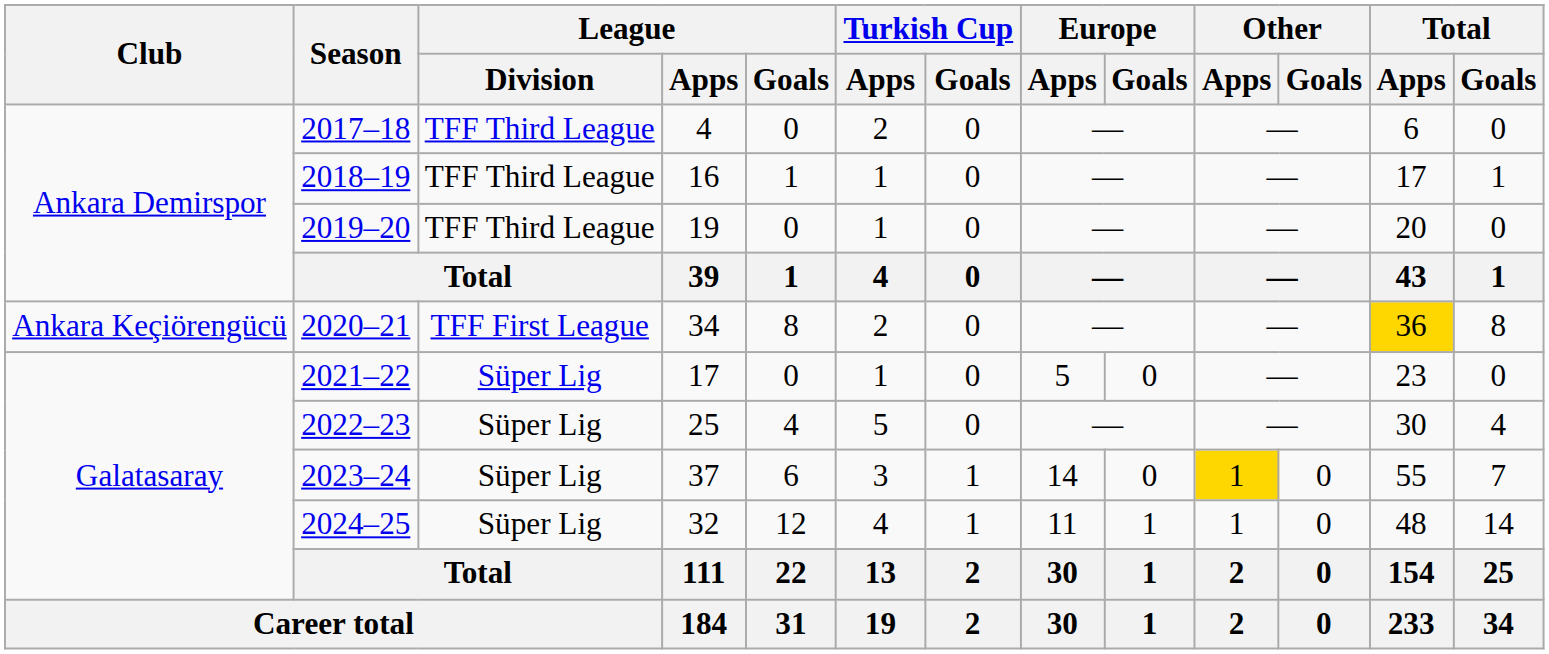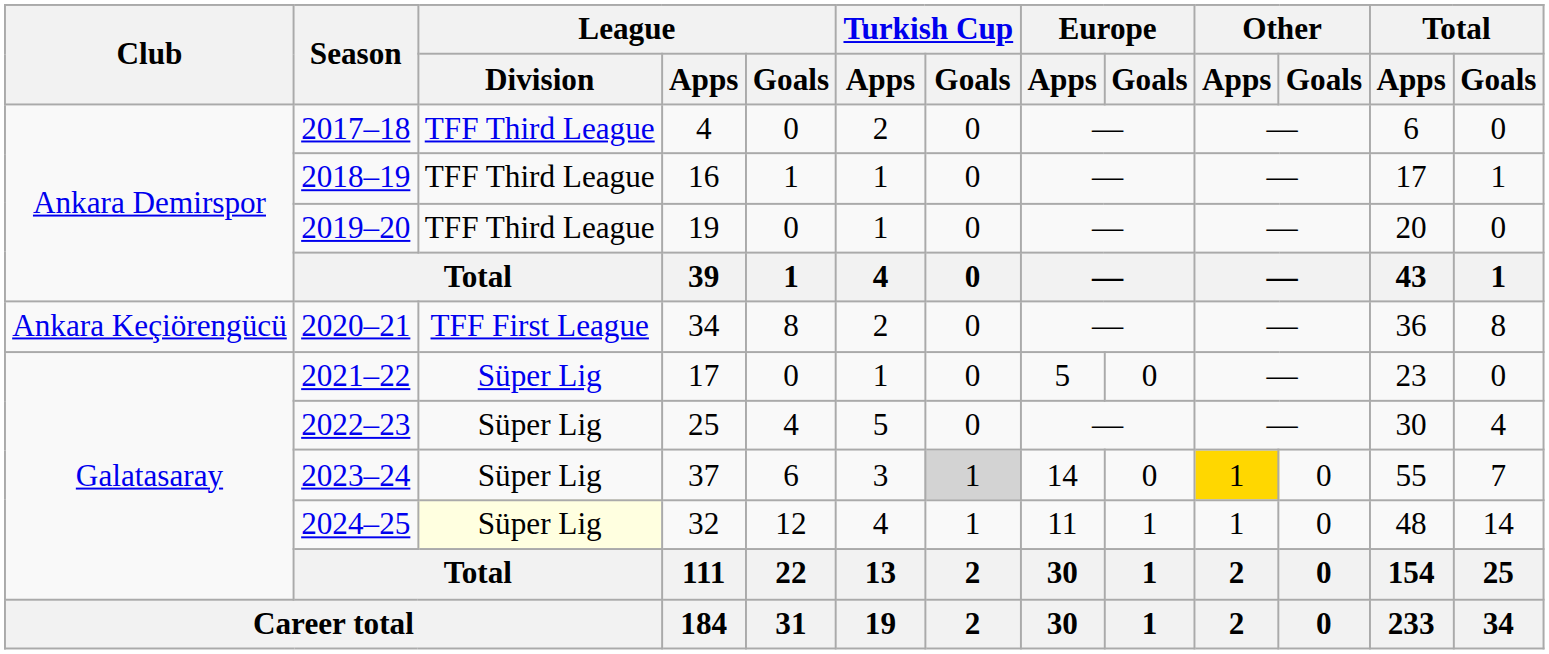(1411, 326) gold background -> (1411, 326) no background
(973, 474) no background -> (973, 474) lightgrey background
(540, 524) no background -> (540, 524) lightyellow background
